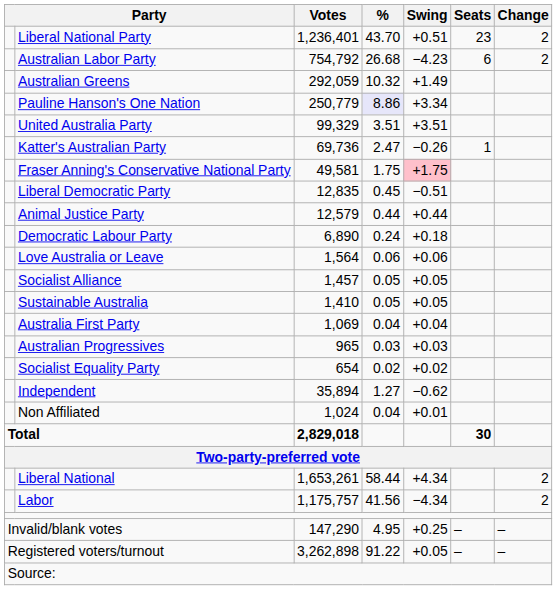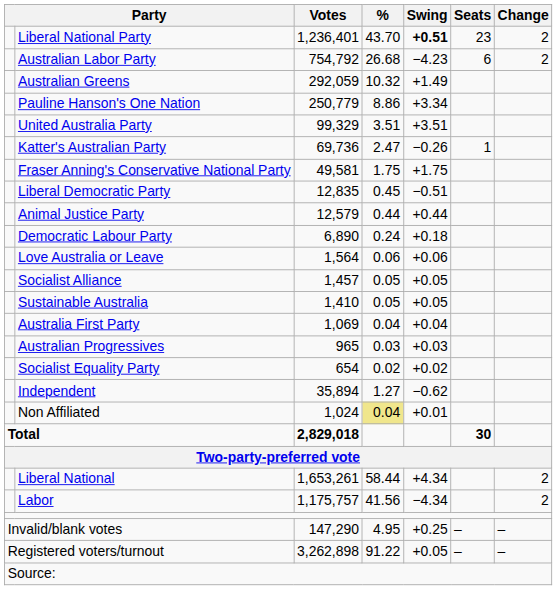(430, 37) normal -> (430, 37) bold
(387, 103) lavender background -> (387, 103) no background
(430, 170) pink background -> (430, 170) no background
(387, 412) no background -> (387, 412) khaki background
